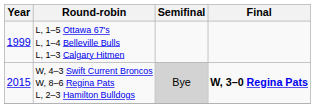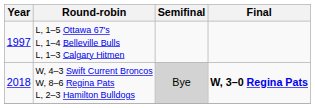(19, 42) 1999 -> (19, 42) 1997
(19, 83) 2015 -> (19, 83) 2018
